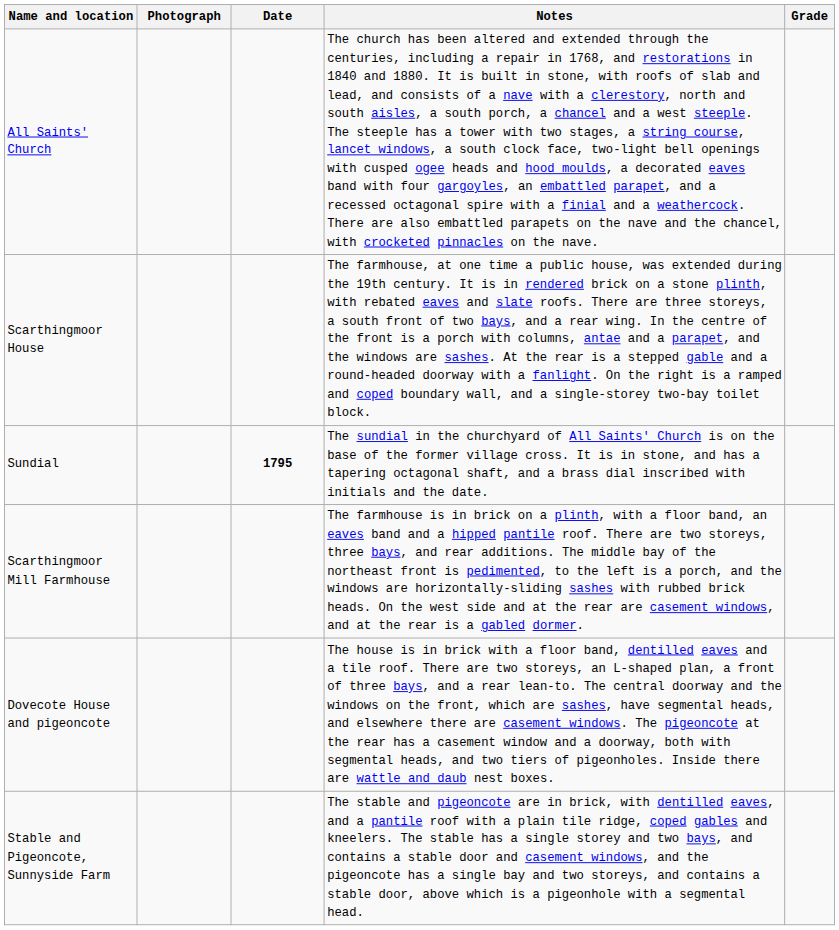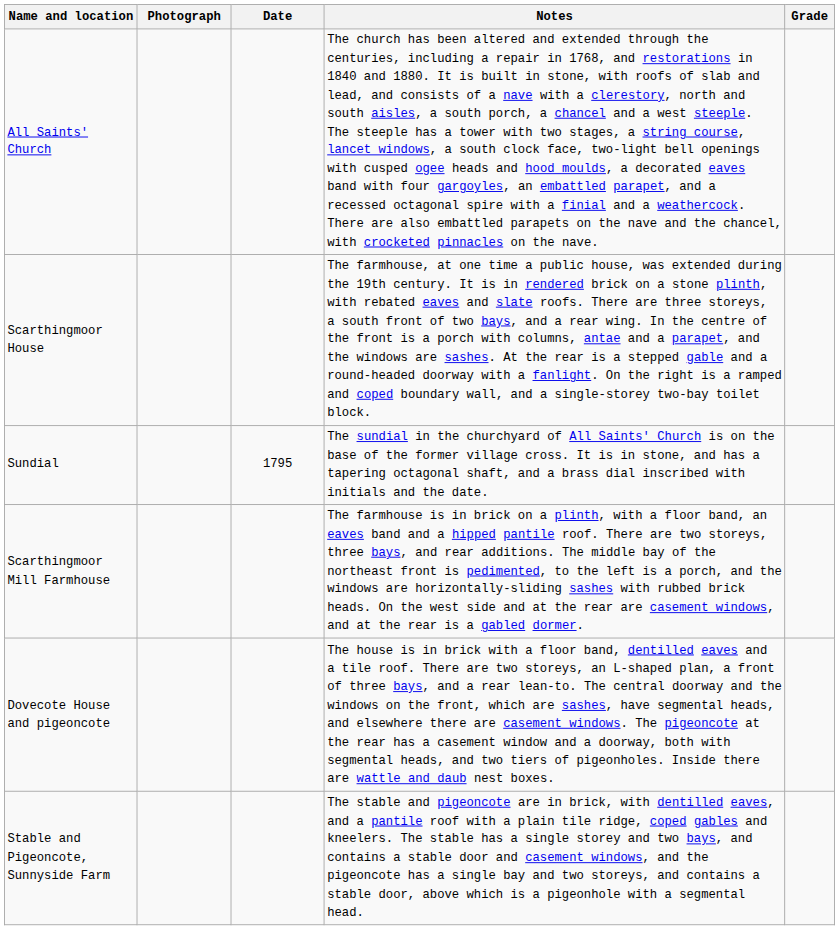(278, 465) bold -> (278, 465) normal
